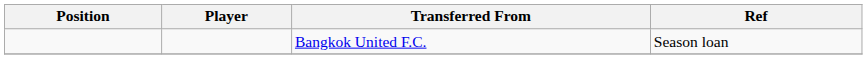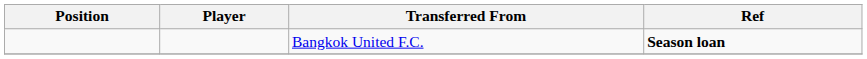(691, 41) normal -> (686, 41) bold
